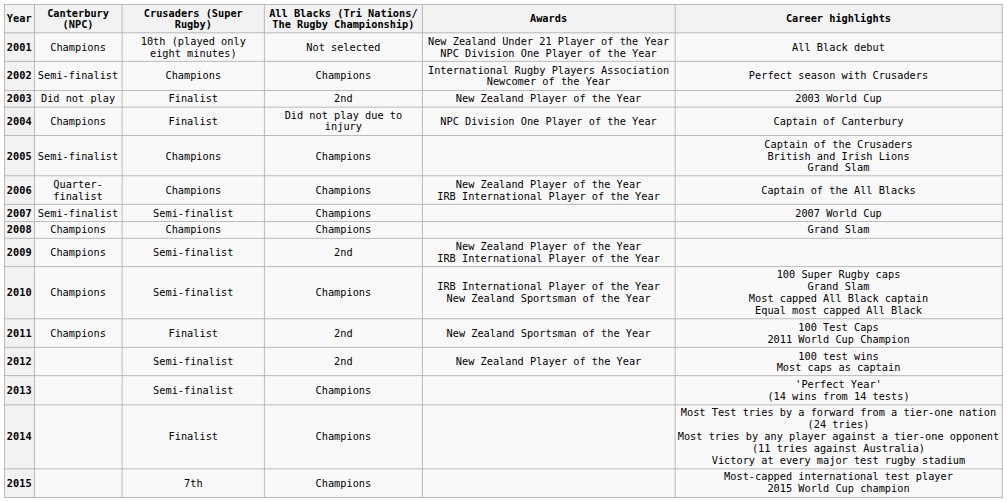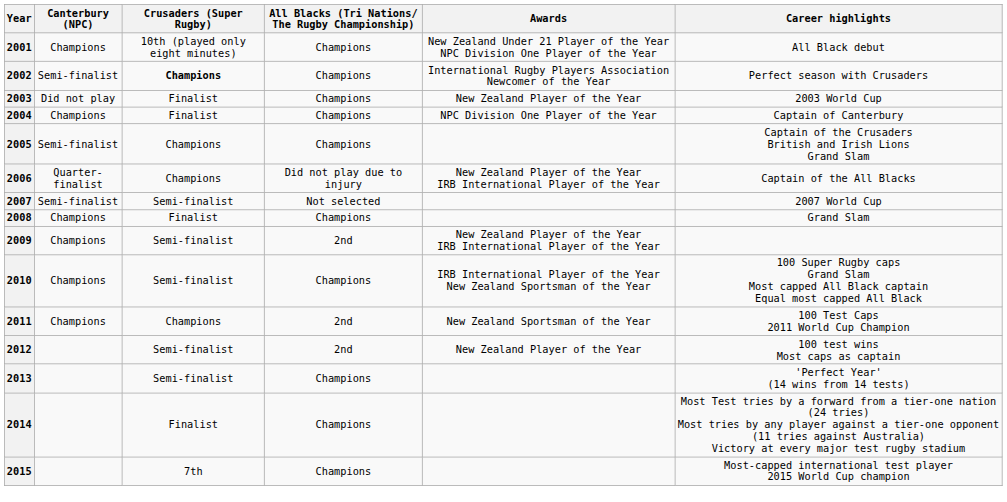(343, 47) Not selected -> (343, 47) Champions
(193, 76) normal -> (193, 76) bold
(343, 99) 2nd -> (343, 99) Champions
(343, 121) Did not play due to injury -> (343, 115) Champions
(343, 190) Champions -> (343, 178) Did not play due to injury
(343, 213) Champions -> (343, 201) Not selected
(193, 230) Champions -> (193, 218) Finalist
(193, 333) Finalist -> (193, 321) Champions
